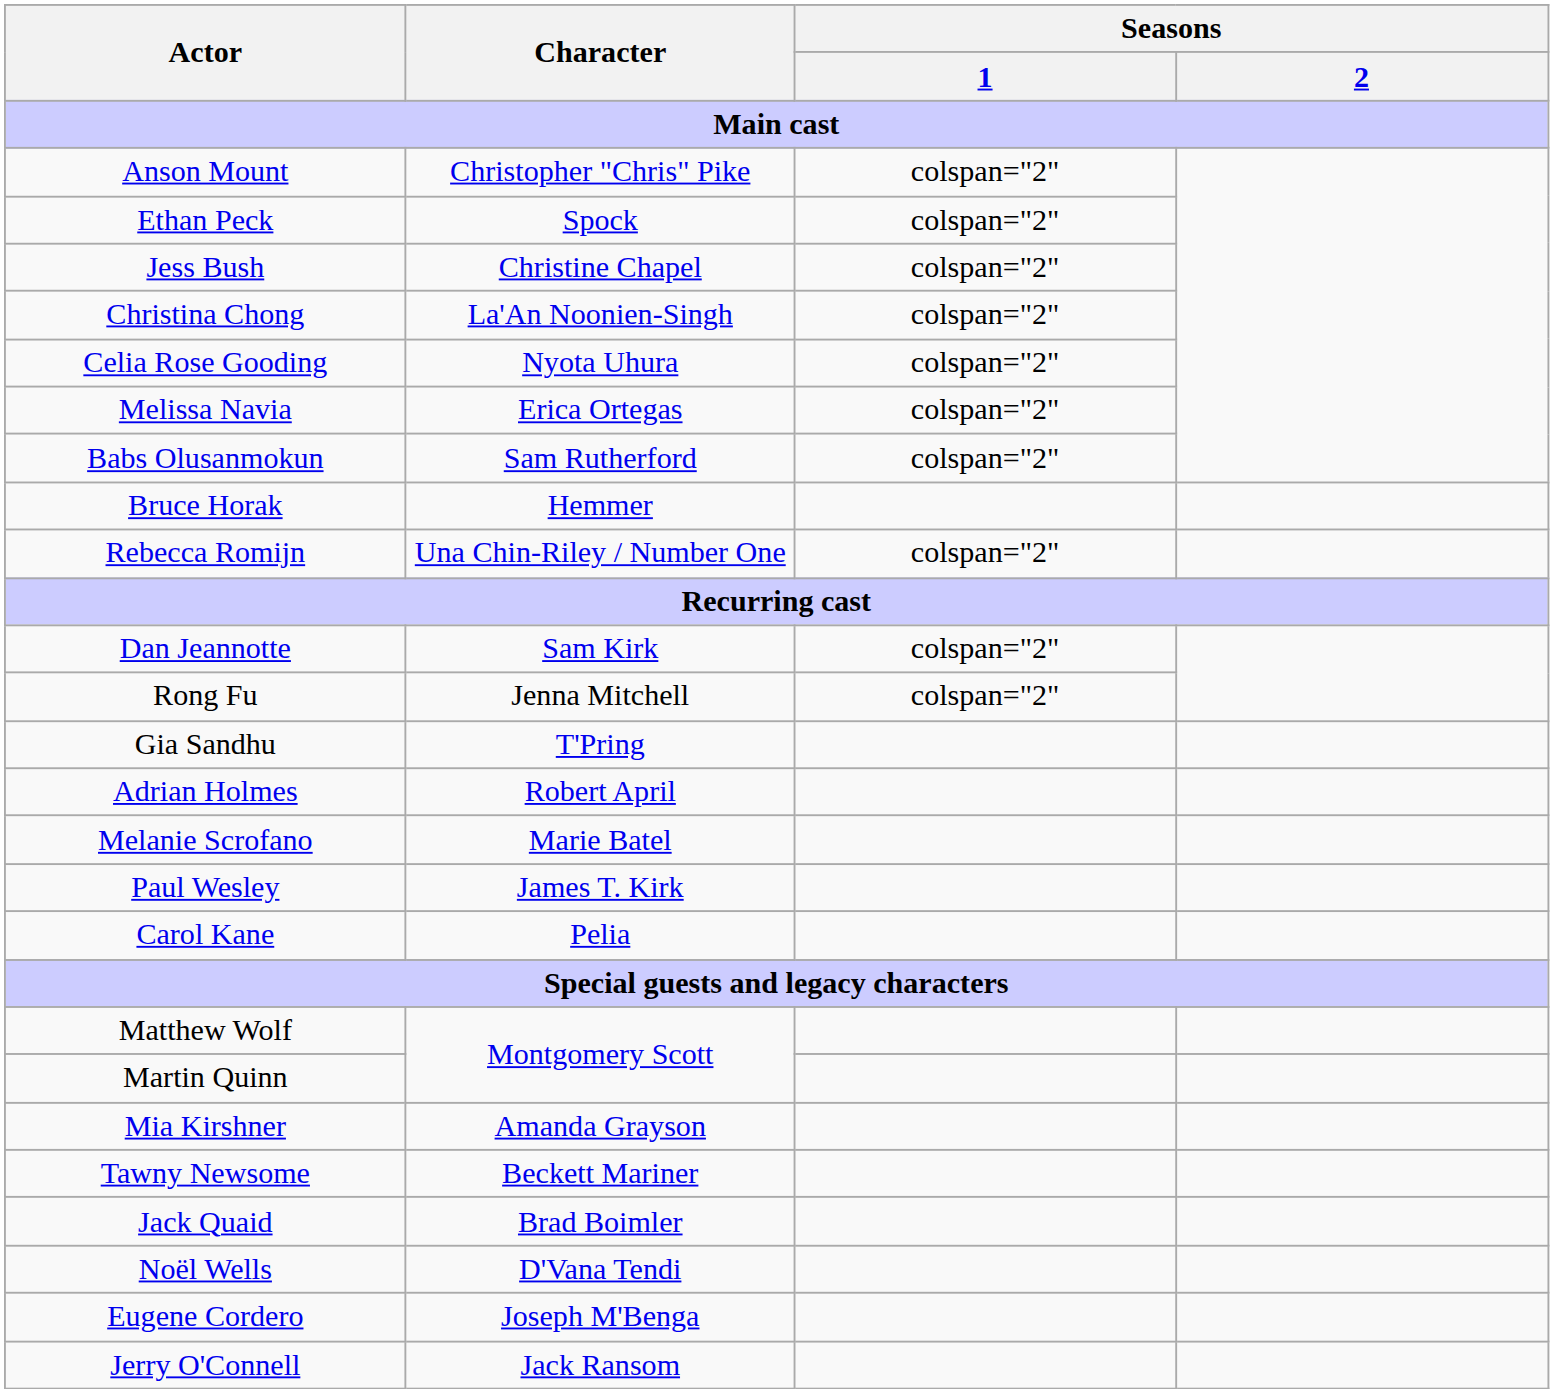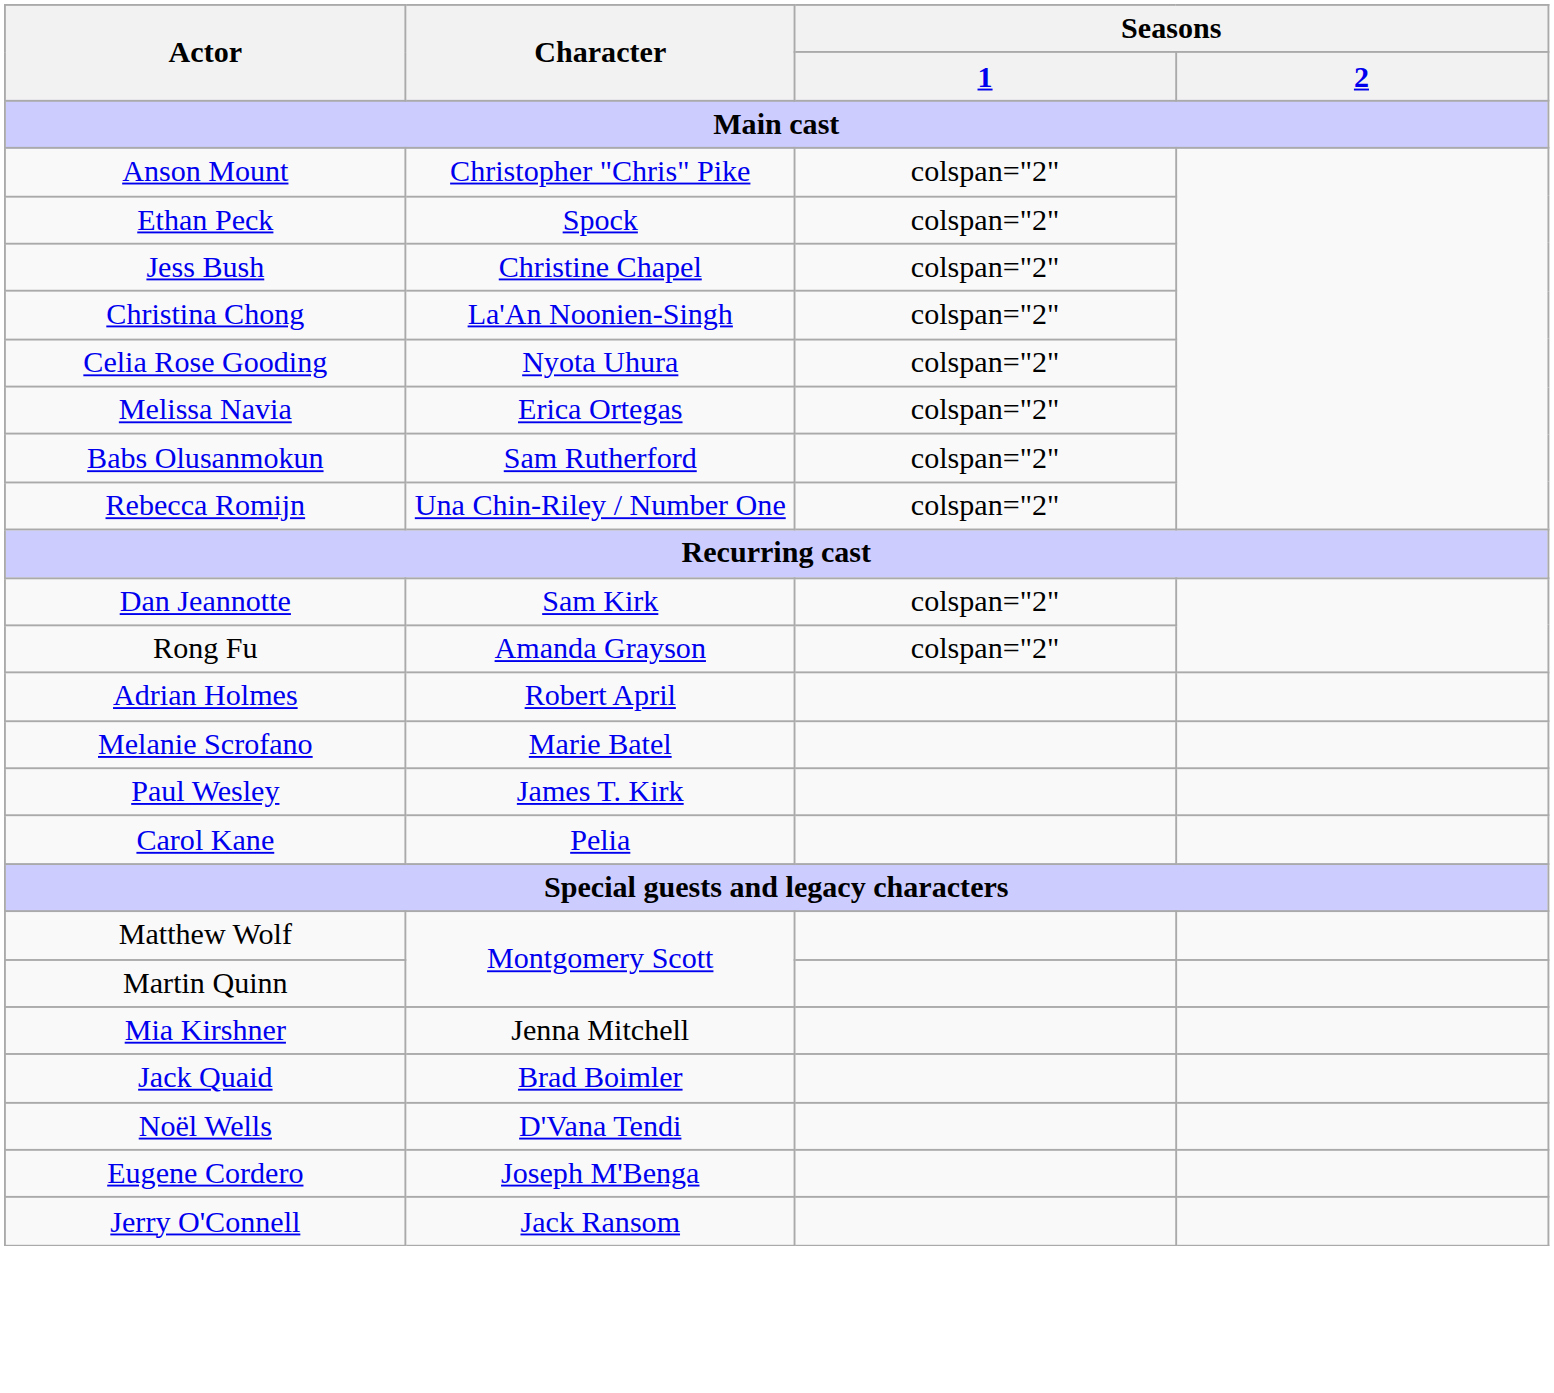- row: (205, 505)
(600, 696) Jenna Mitchell -> (600, 648) Amanda Grayson
- row: (205, 743)
(600, 1125) Amanda Grayson -> (600, 1030) Jenna Mitchell
- row: (205, 1173)
